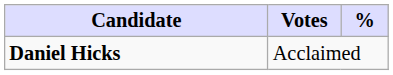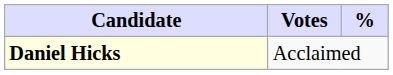(65, 52) no background -> (65, 52) lightyellow background
